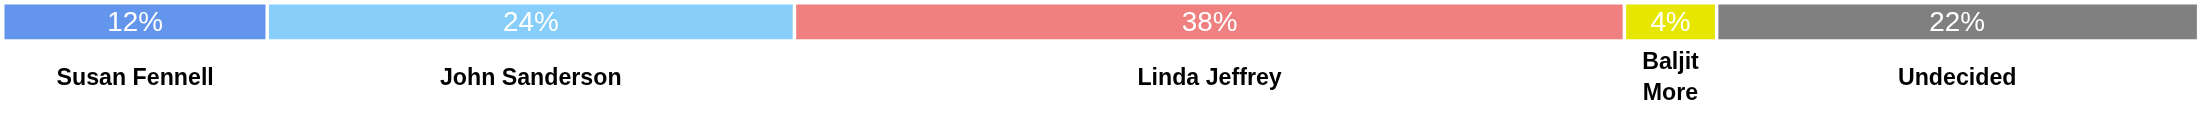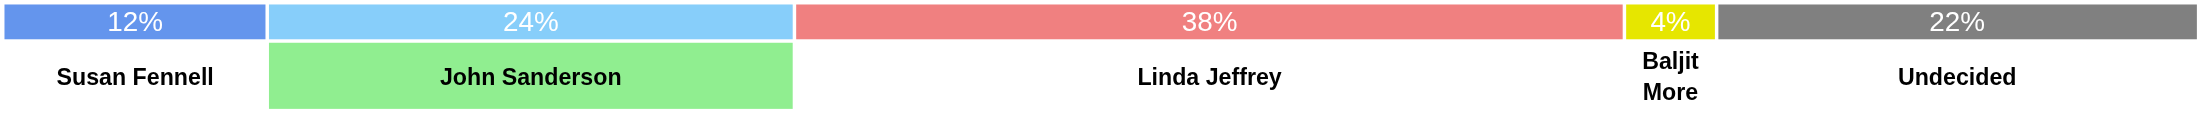(531, 75) no background -> (531, 75) lightgreen background
